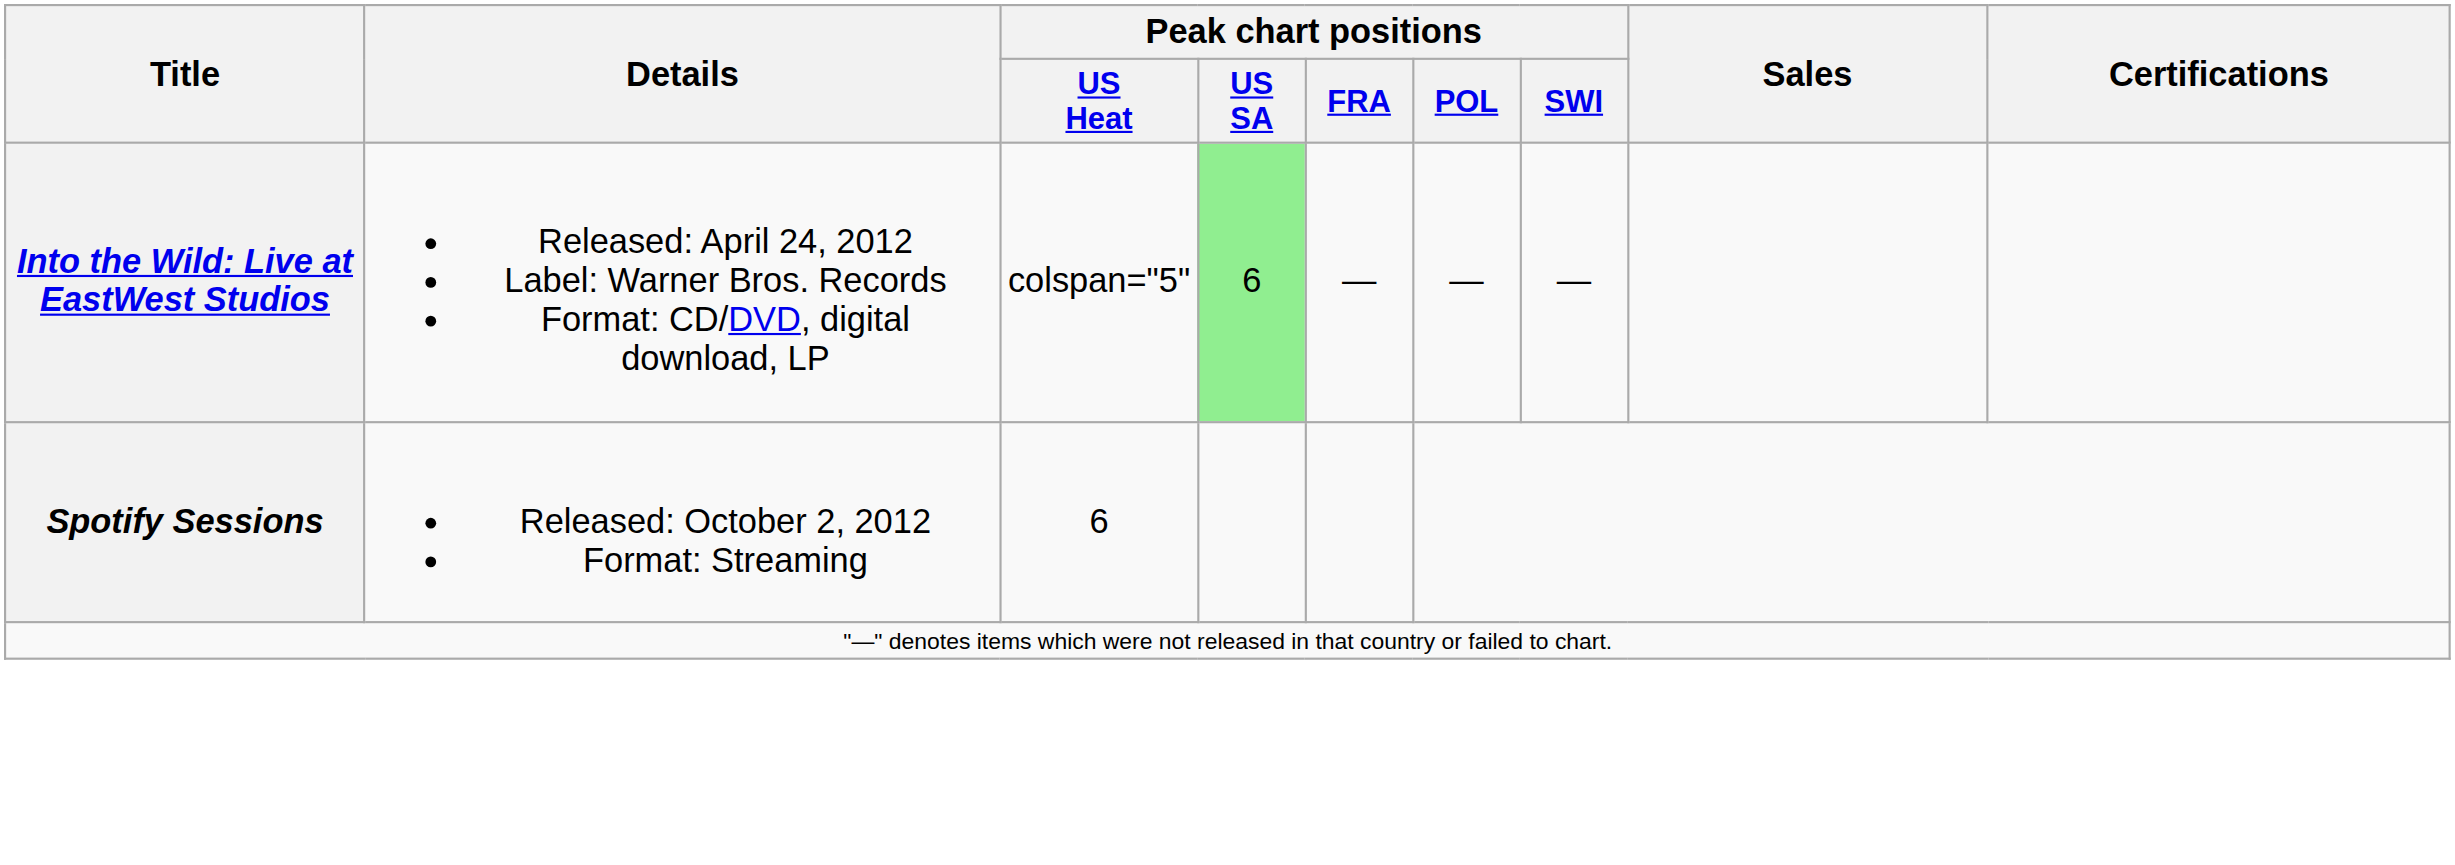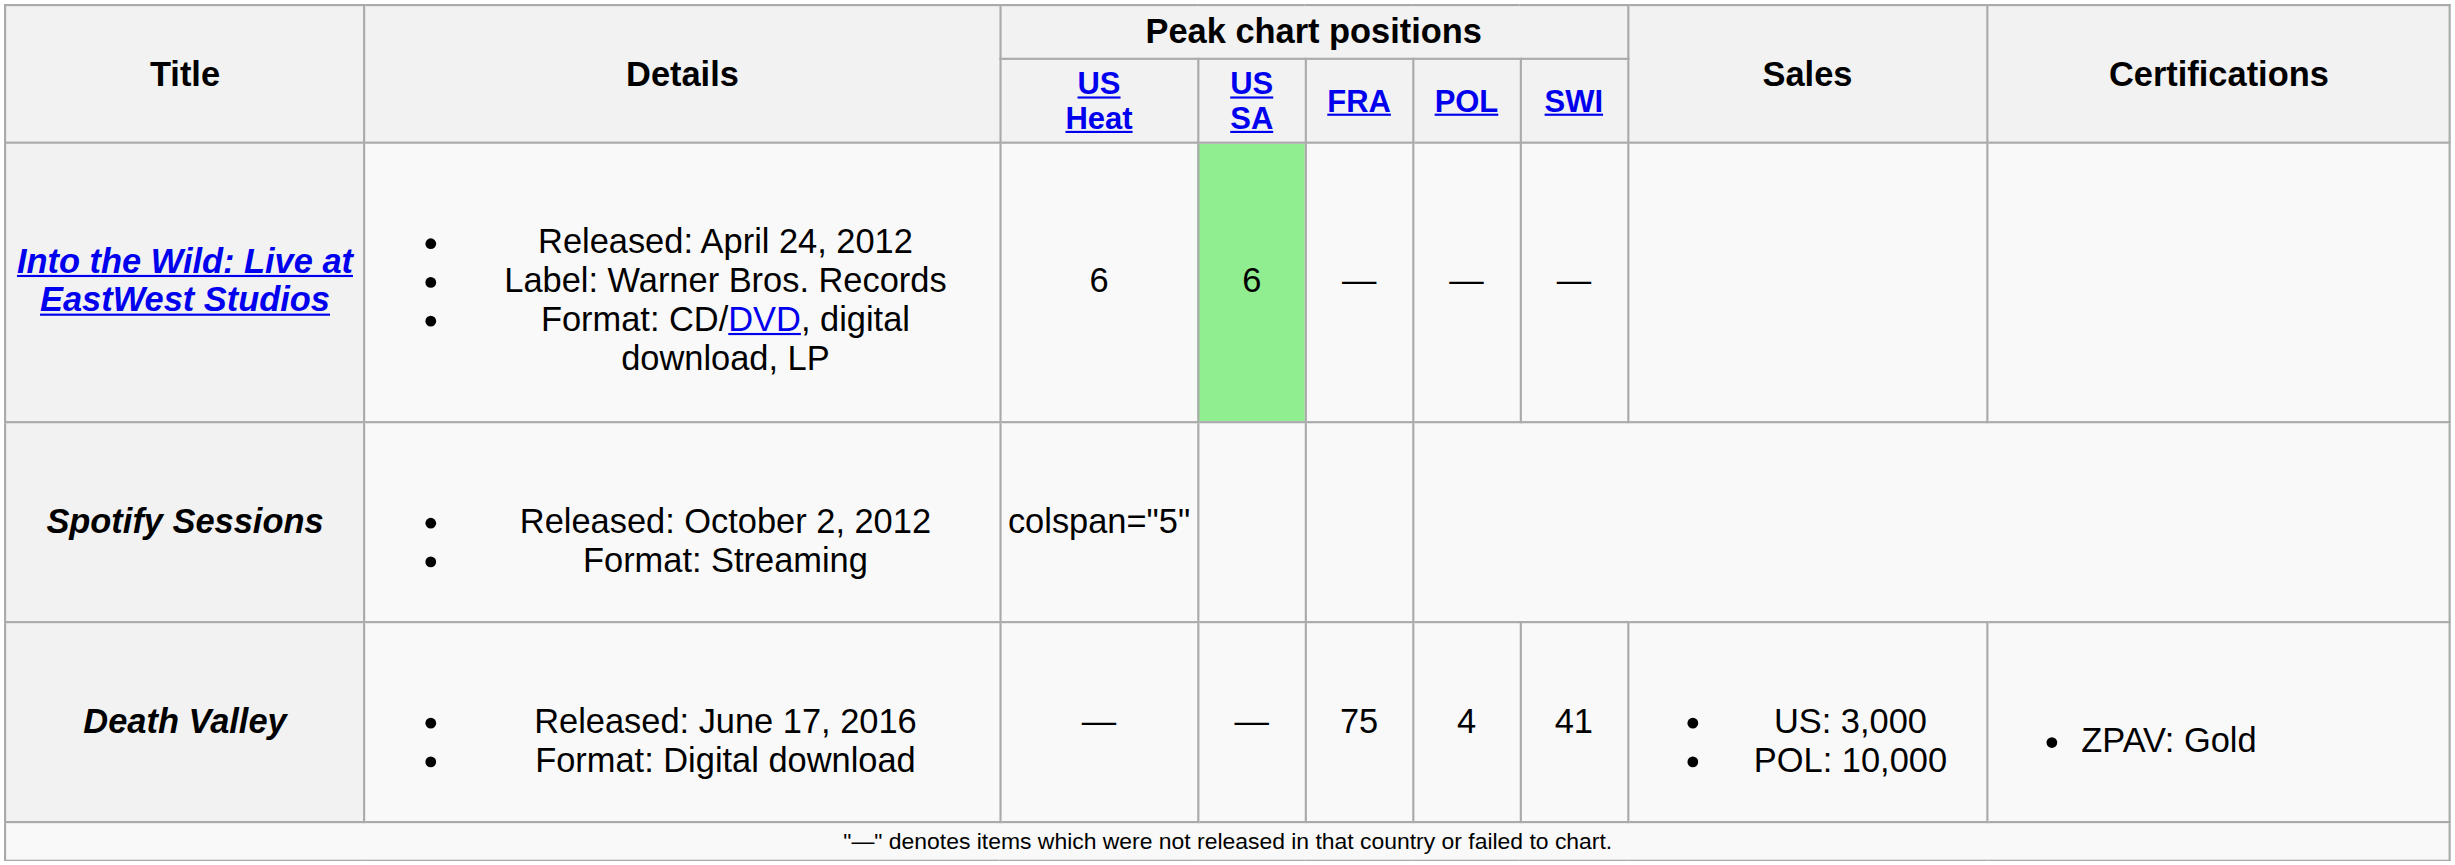(1099, 281) colspan="5" -> (1099, 281) 6
(1099, 520) 6 -> (1099, 520) colspan="5"
+ row: (185, 721)
